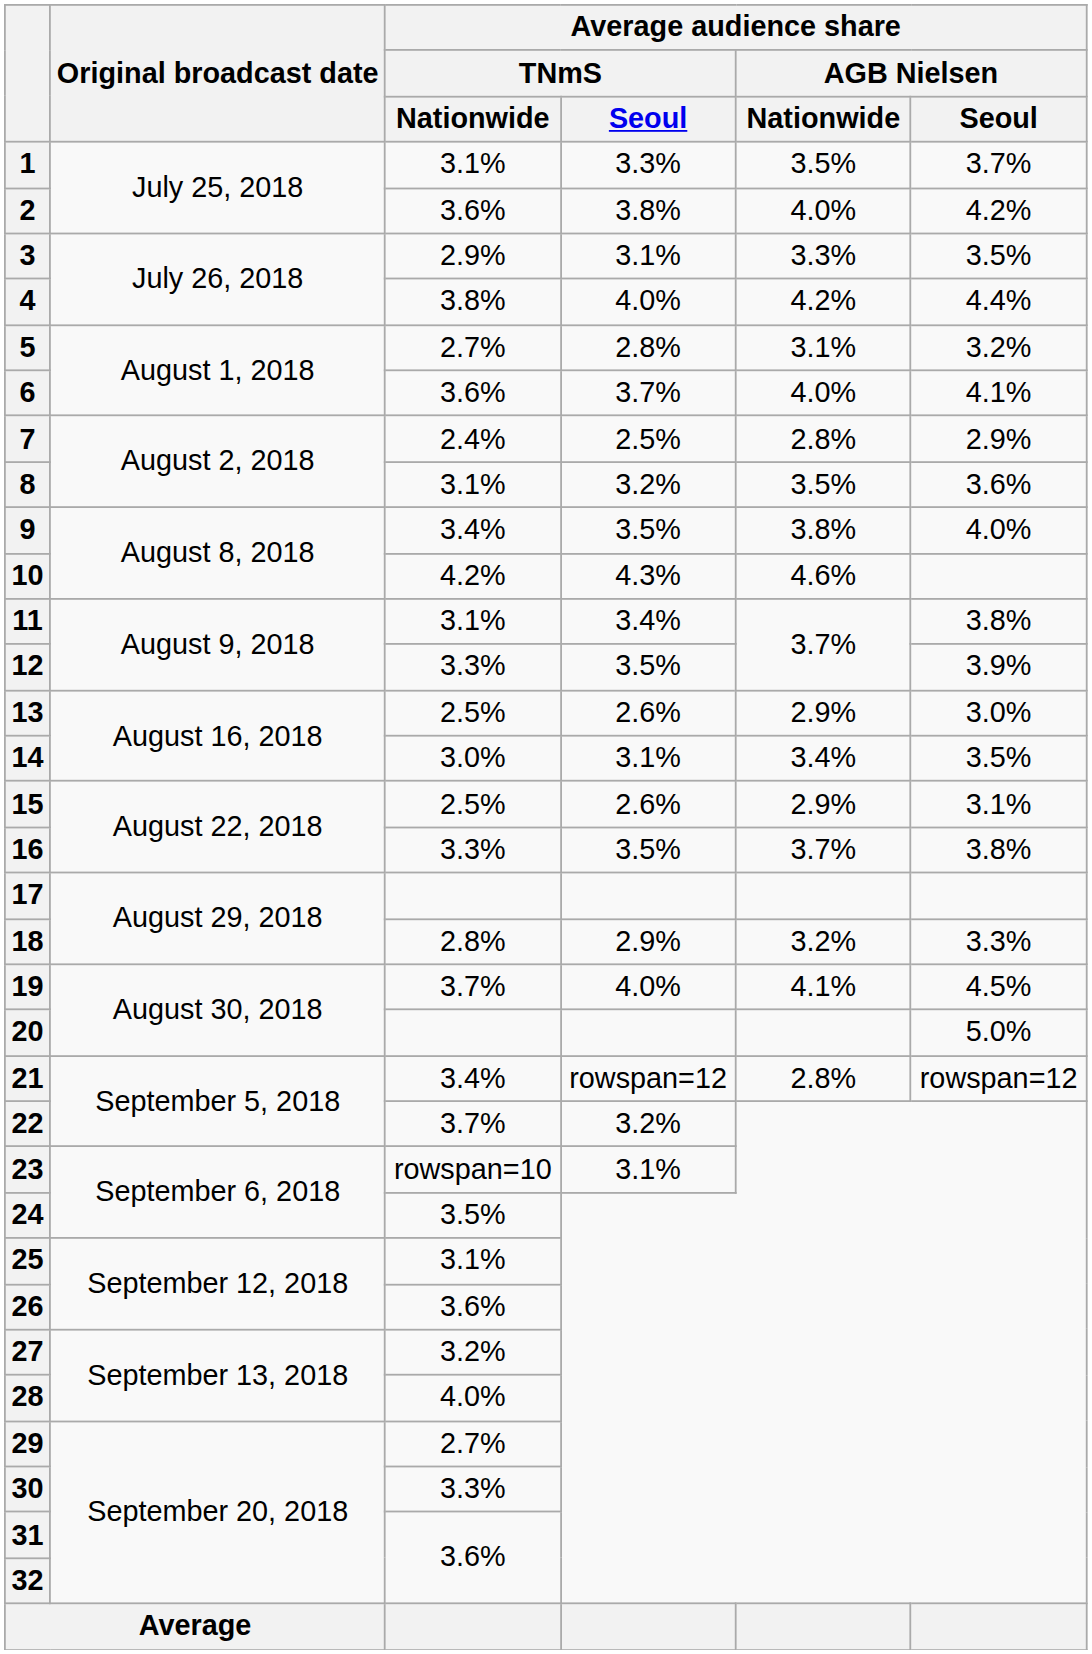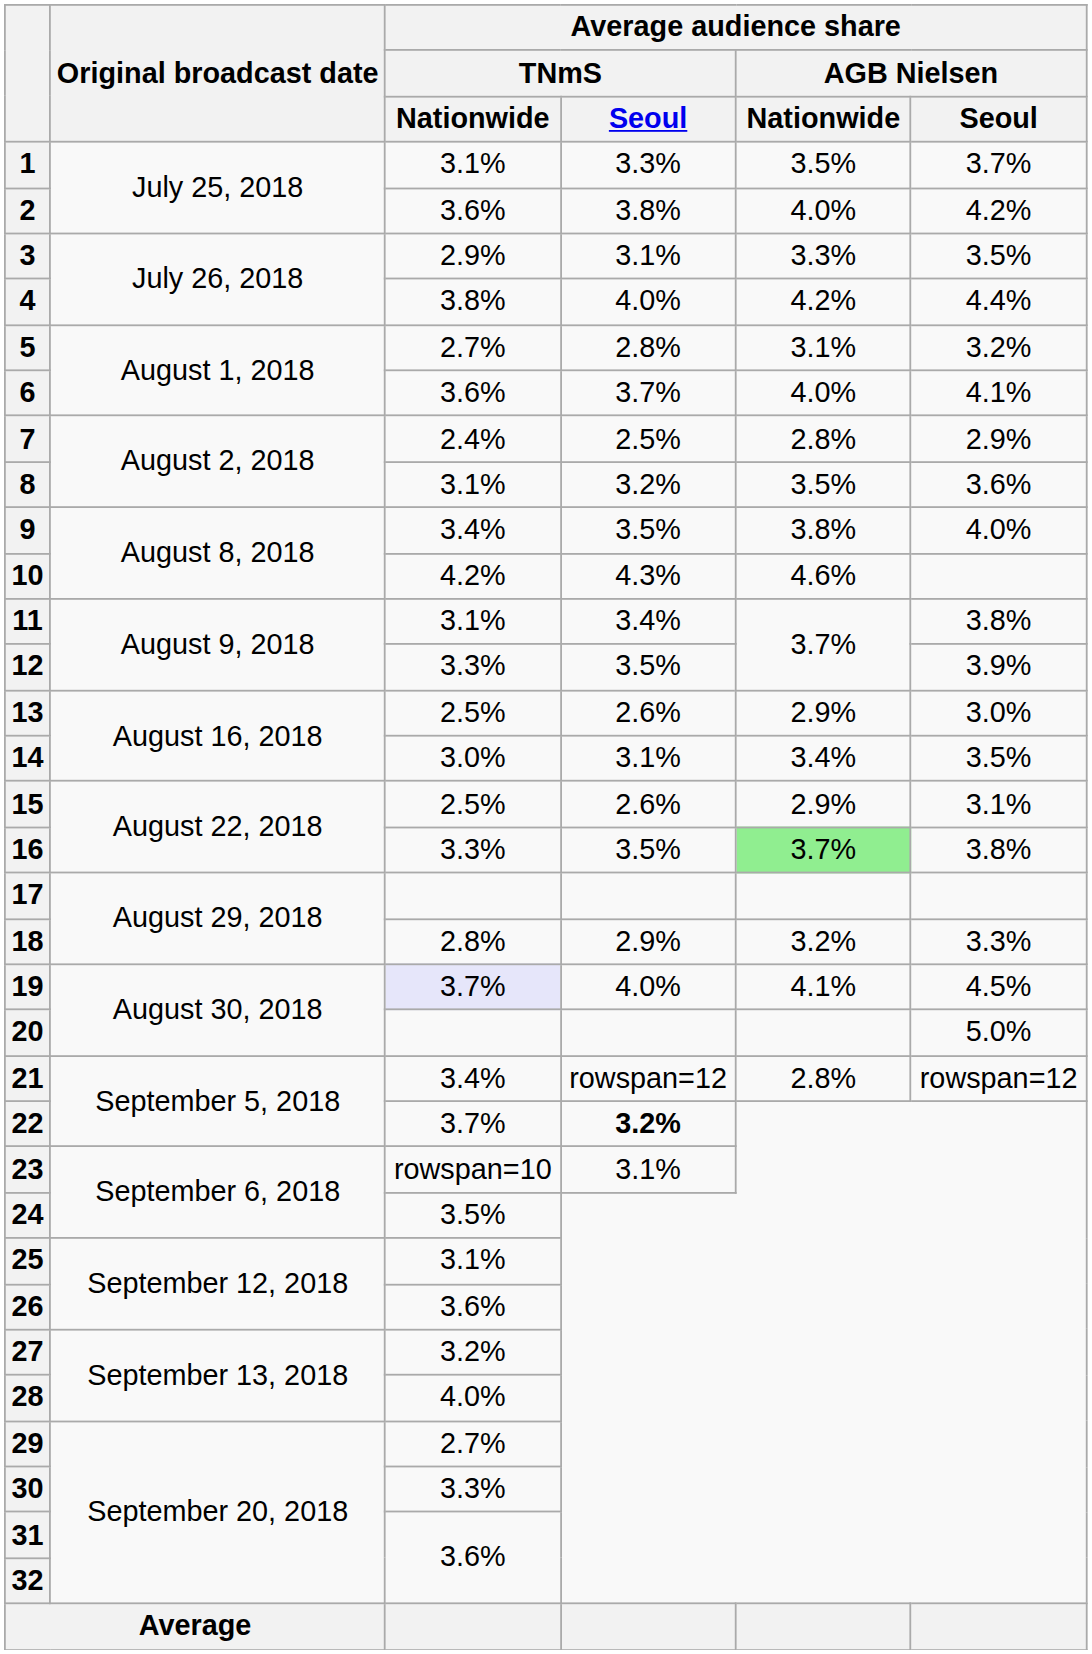(823, 849) no background -> (823, 849) lightgreen background
(473, 986) no background -> (473, 986) lavender background
(648, 1123) normal -> (648, 1123) bold
